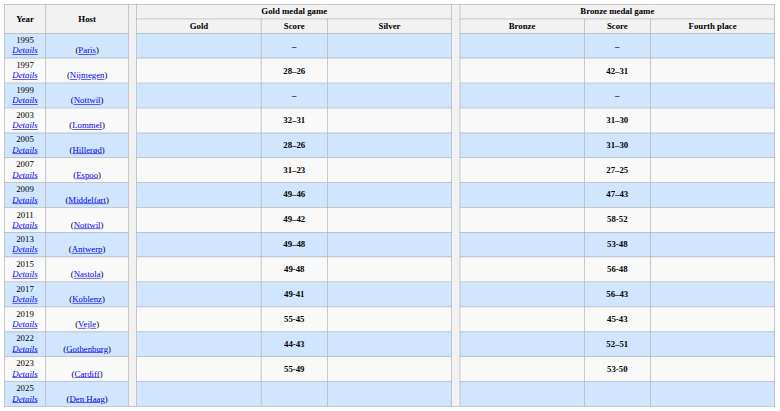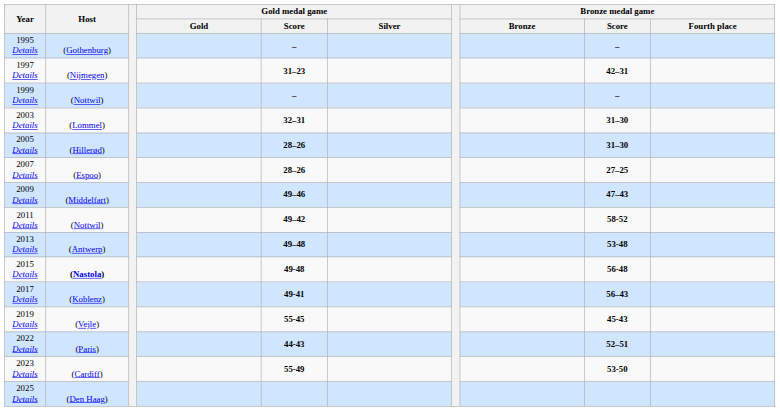(87, 51) (Paris) -> (87, 51) (Gothenburg)
(294, 71) 28–26 -> (294, 71) 31–23
(294, 170) 31–23 -> (294, 170) 28–26
(87, 275) normal -> (87, 275) bold
(87, 349) (Gothenburg) -> (87, 349) (Paris)
